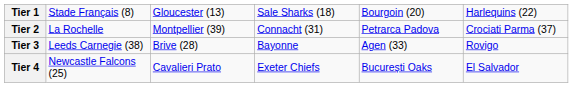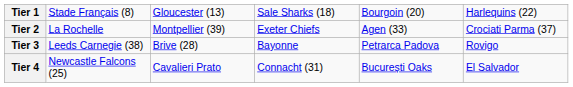(290, 29) Connacht (31) -> (288, 29) Exeter Chiefs
(400, 29) Petrarca Padova -> (384, 29) Agen (33)
(384, 45) Agen (33) -> (400, 45) Petrarca Padova
(288, 68) Exeter Chiefs -> (290, 68) Connacht (31)
